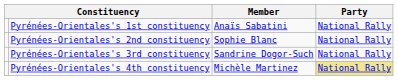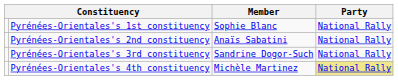(251, 26) Anaïs Sabatini -> (245, 26) Sophie Blanc
(245, 40) Sophie Blanc -> (251, 40) Anaïs Sabatini
